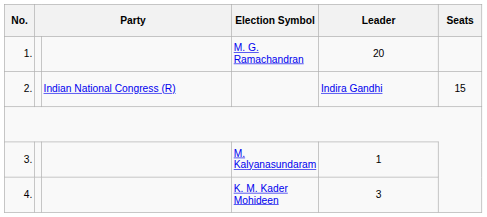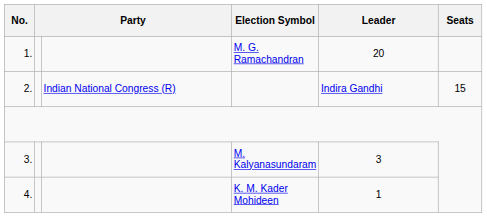(379, 159) 1 -> (379, 159) 3
(379, 194) 3 -> (379, 194) 1
